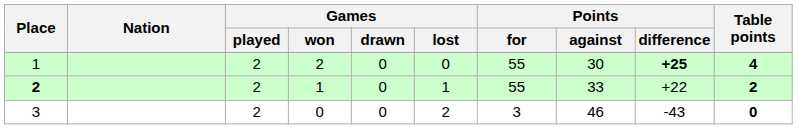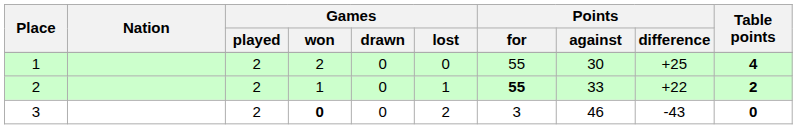(674, 64) bold -> (674, 64) normal
(36, 87) bold -> (36, 87) normal
(517, 87) normal -> (517, 87) bold
(320, 111) normal -> (320, 111) bold
